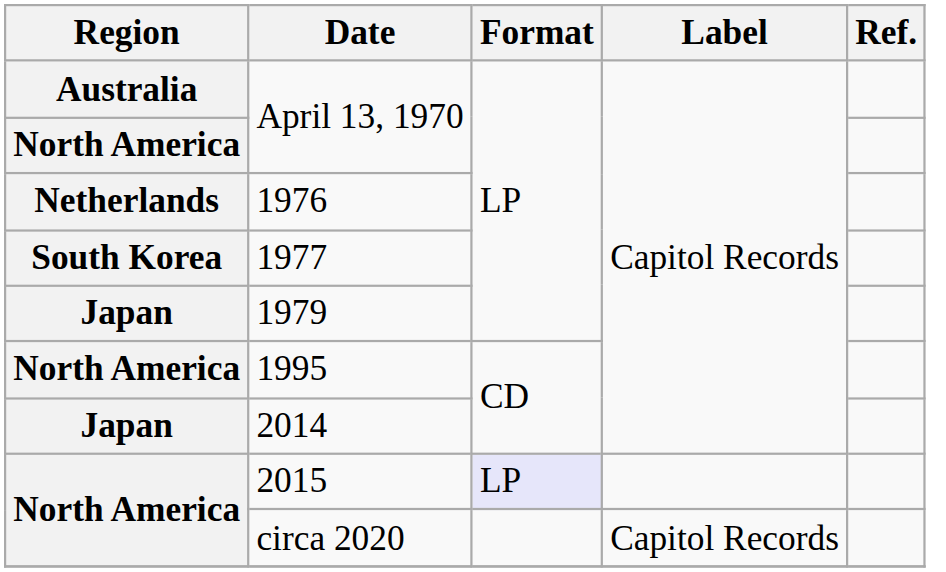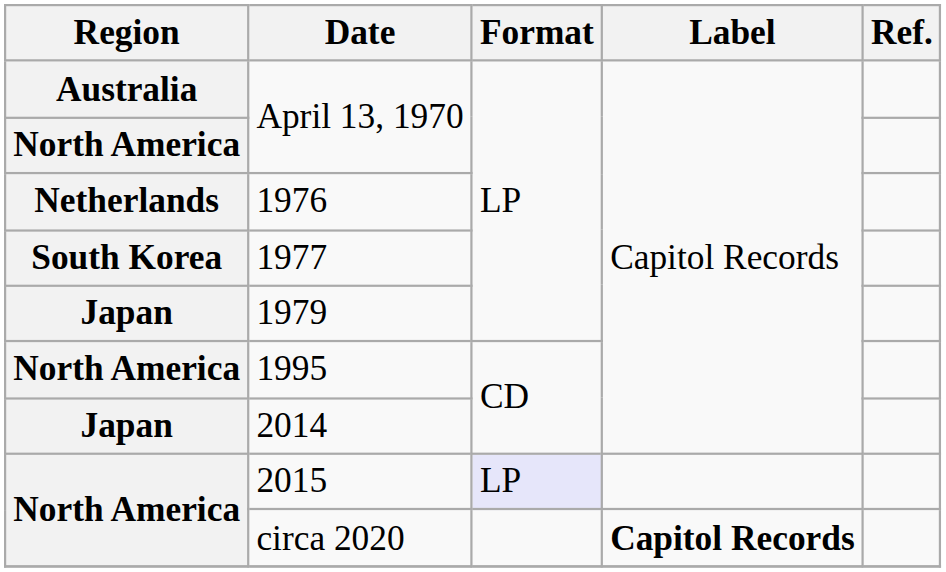(725, 537) normal -> (732, 537) bold
